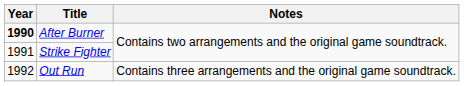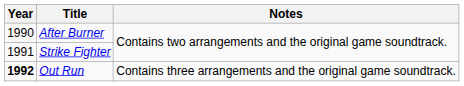(20, 33) bold -> (20, 33) normal
(20, 71) normal -> (20, 71) bold
